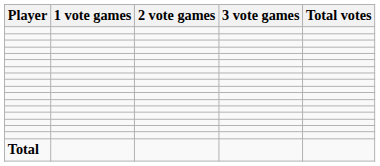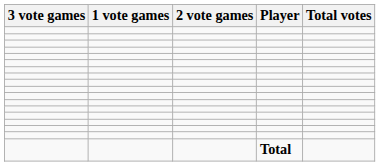columns swapped: (27, 15) <-> (261, 15)
